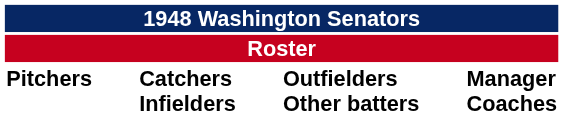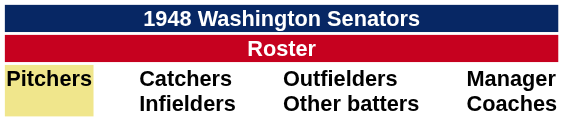(49, 79) no background -> (49, 79) khaki background
